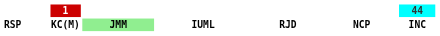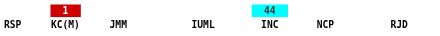columns swapped: (288, 11) <-> (417, 11)
(118, 25) lightgreen background -> (118, 25) no background
